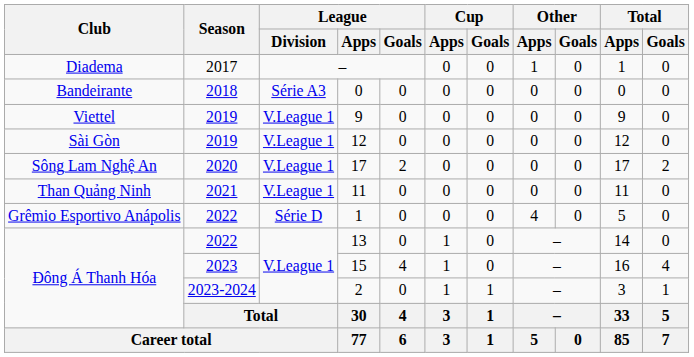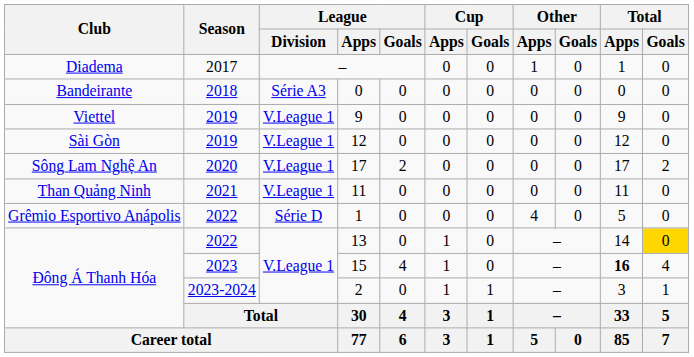(666, 240) no background -> (666, 240) gold background
(622, 265) normal -> (622, 265) bold
